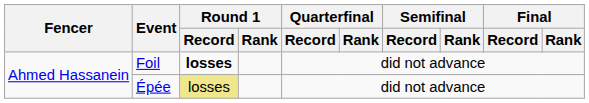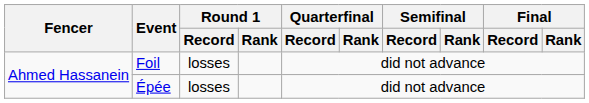(209, 63) bold -> (209, 63) normal
(209, 87) khaki background -> (209, 87) no background
